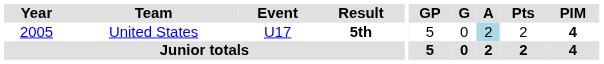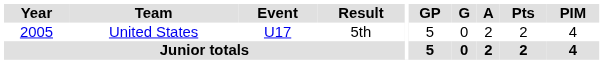(361, 31) bold -> (361, 31) normal
(488, 31) lightblue background -> (488, 31) no background
(573, 31) bold -> (573, 31) normal
